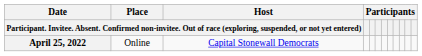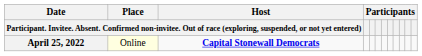(137, 43) no background -> (133, 43) lightyellow background
(263, 43) normal -> (261, 43) bold
